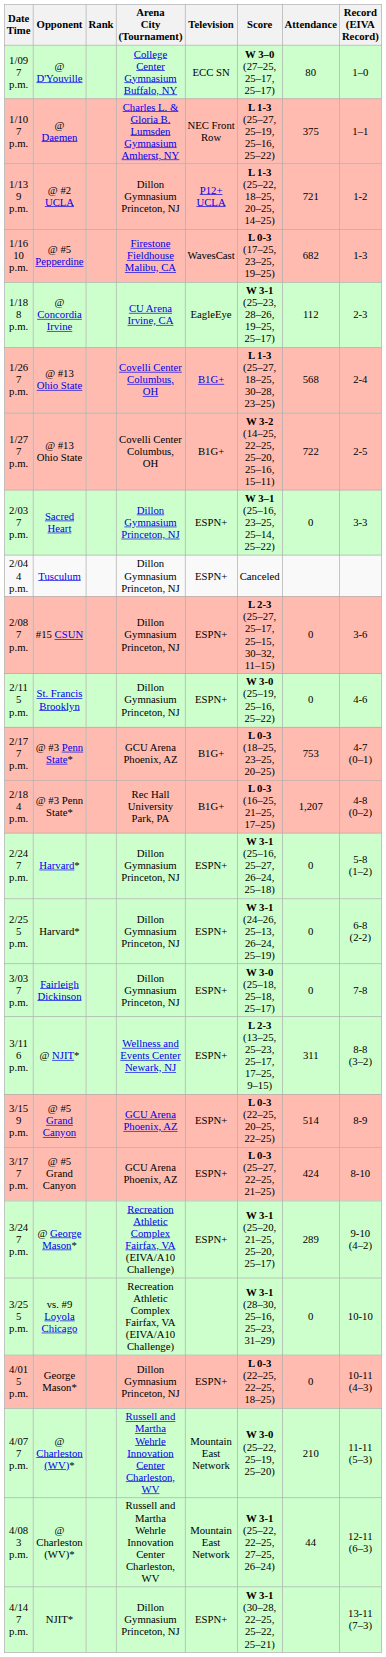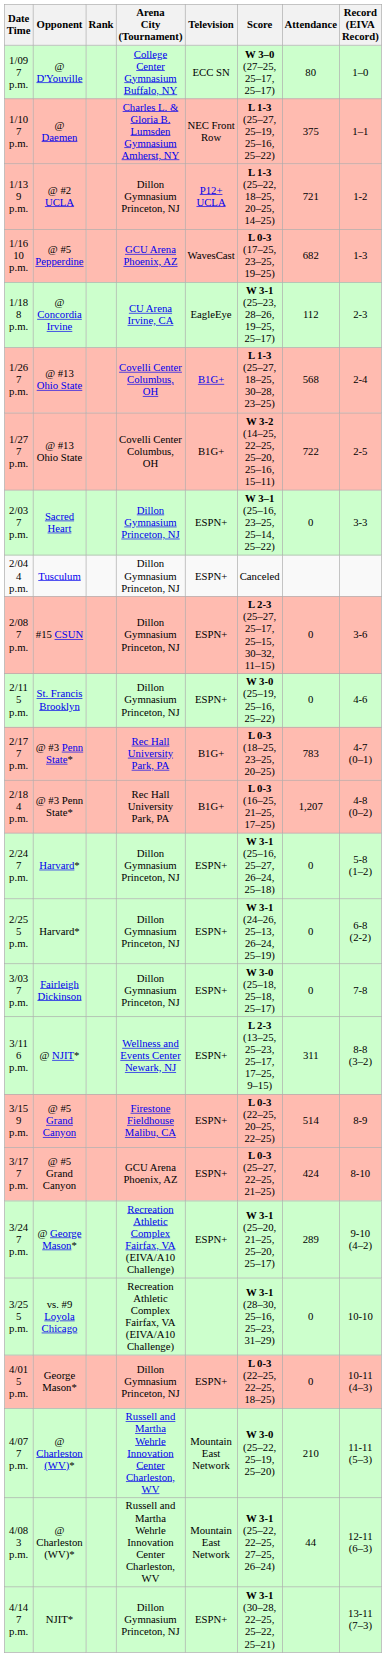(150, 255) Firestone Fieldhouse Malibu, CA -> (150, 255) GCU Arena Phoenix, AZ
(150, 753) GCU Arena Phoenix, AZ -> (150, 753) Rec Hall University Park, PA
(311, 753) 753 -> (311, 753) 783
(150, 1121) GCU Arena Phoenix, AZ -> (150, 1121) Firestone Fieldhouse Malibu, CA
